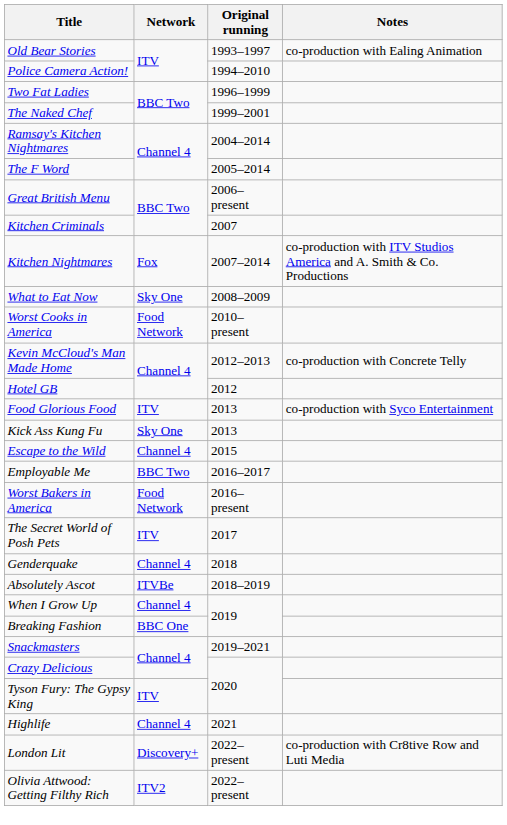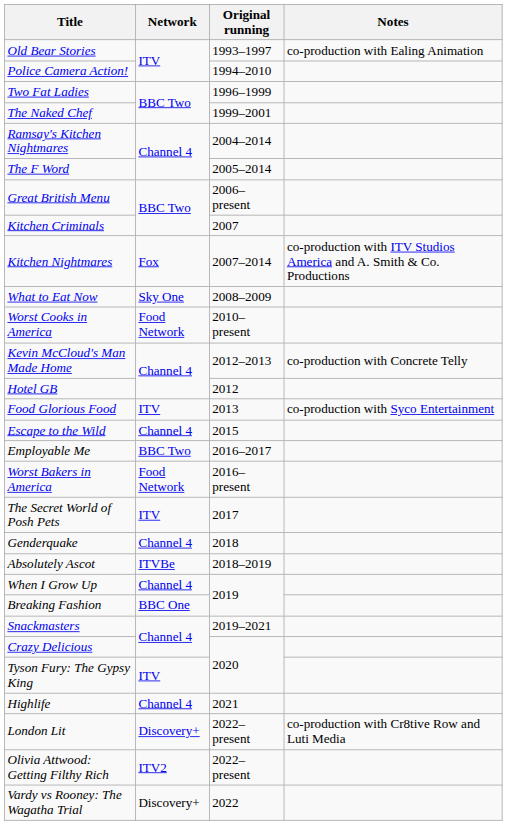- row: (55, 430)
+ row: (65, 802)
